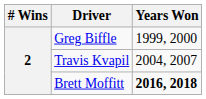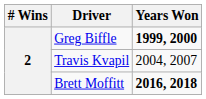(166, 38) normal -> (166, 38) bold
